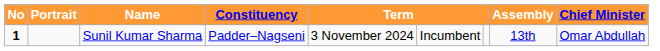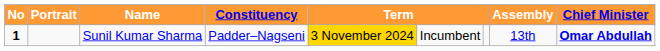(362, 35) no background -> (362, 35) gold background
(602, 35) normal -> (606, 35) bold
